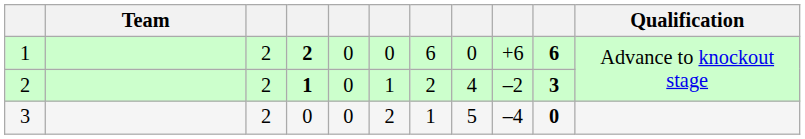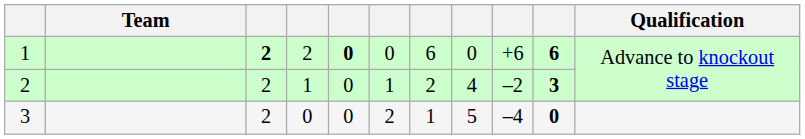(266, 52) normal -> (266, 52) bold
(307, 52) bold -> (307, 52) normal
(348, 52) normal -> (348, 52) bold
(307, 85) bold -> (307, 85) normal
